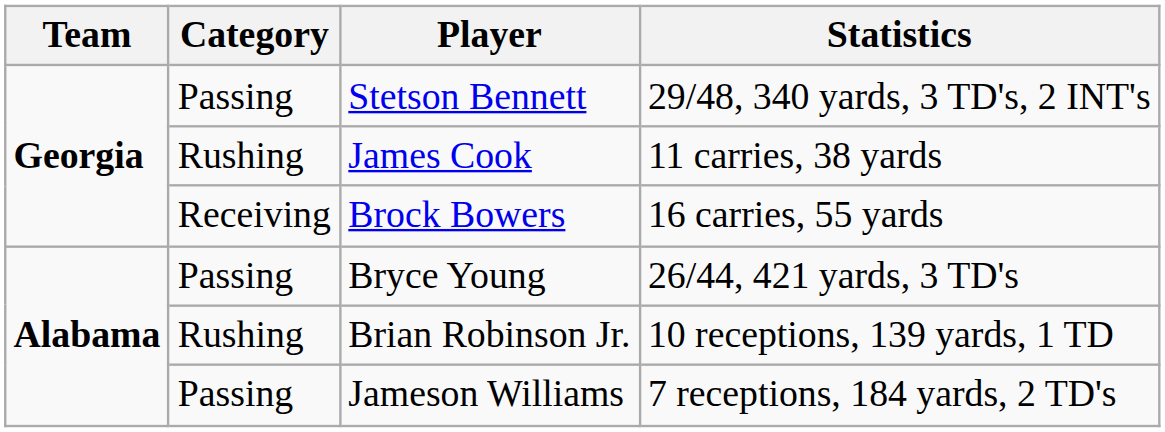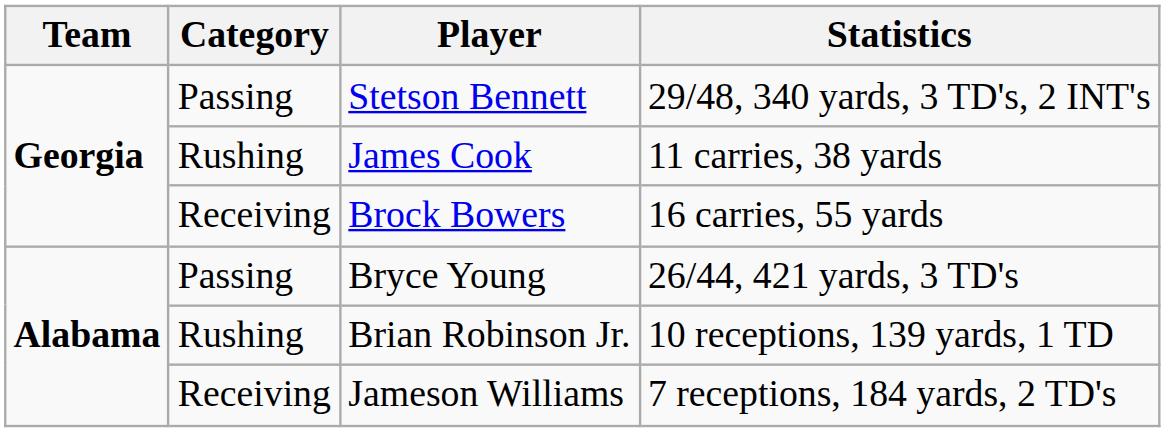(236, 394) Passing -> (254, 394) Receiving
